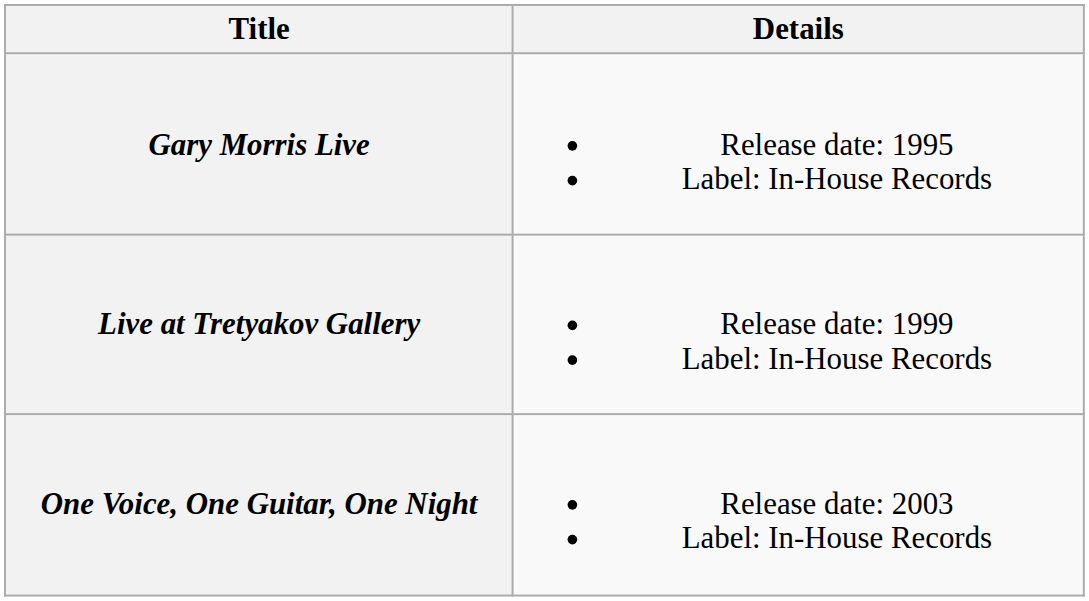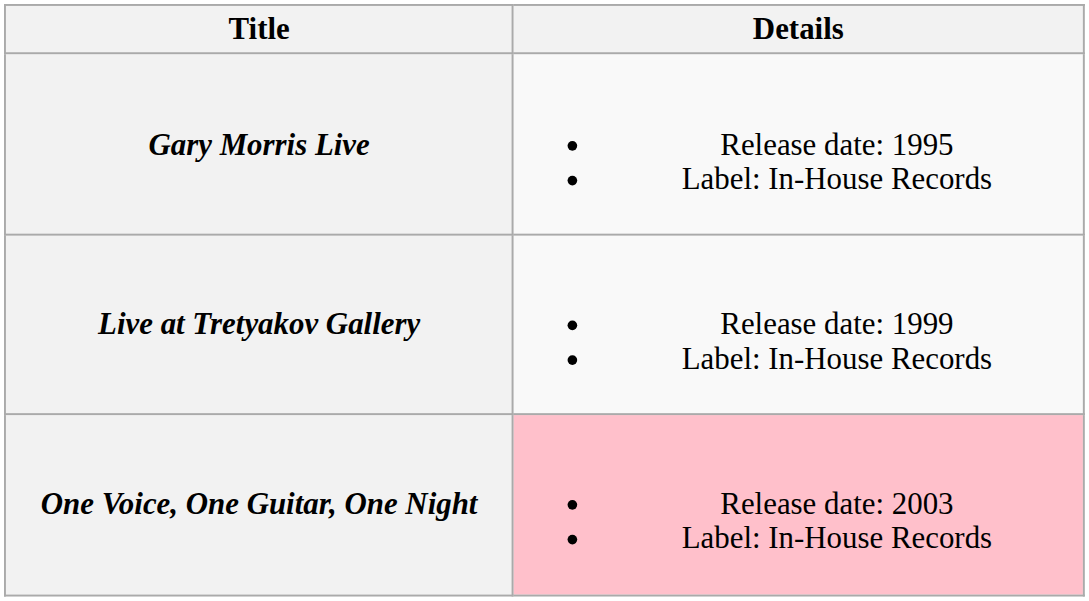(798, 522) no background -> (798, 522) pink background
